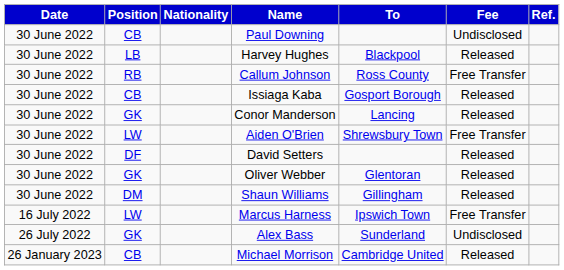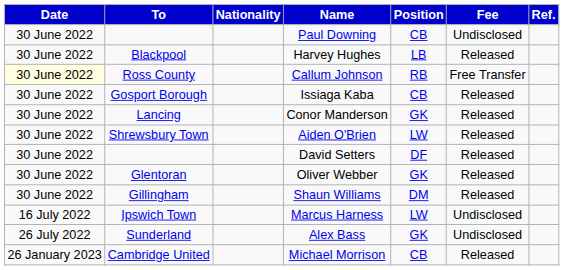columns swapped: (133, 15) <-> (393, 15)
(55, 75) no background -> (55, 75) lightyellow background
(488, 135) Free Transfer -> (488, 135) Released
(488, 215) Free Transfer -> (488, 215) Undisclosed
